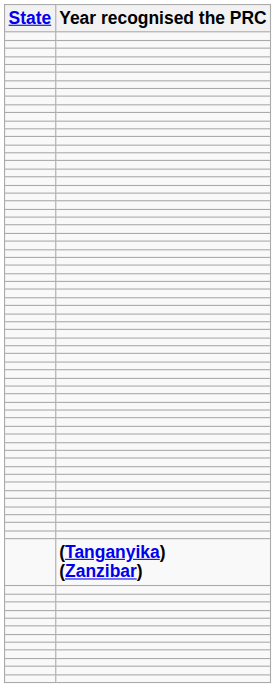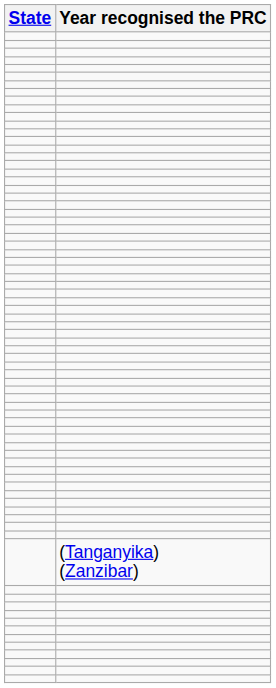(112, 562) bold -> (109, 562) normal
